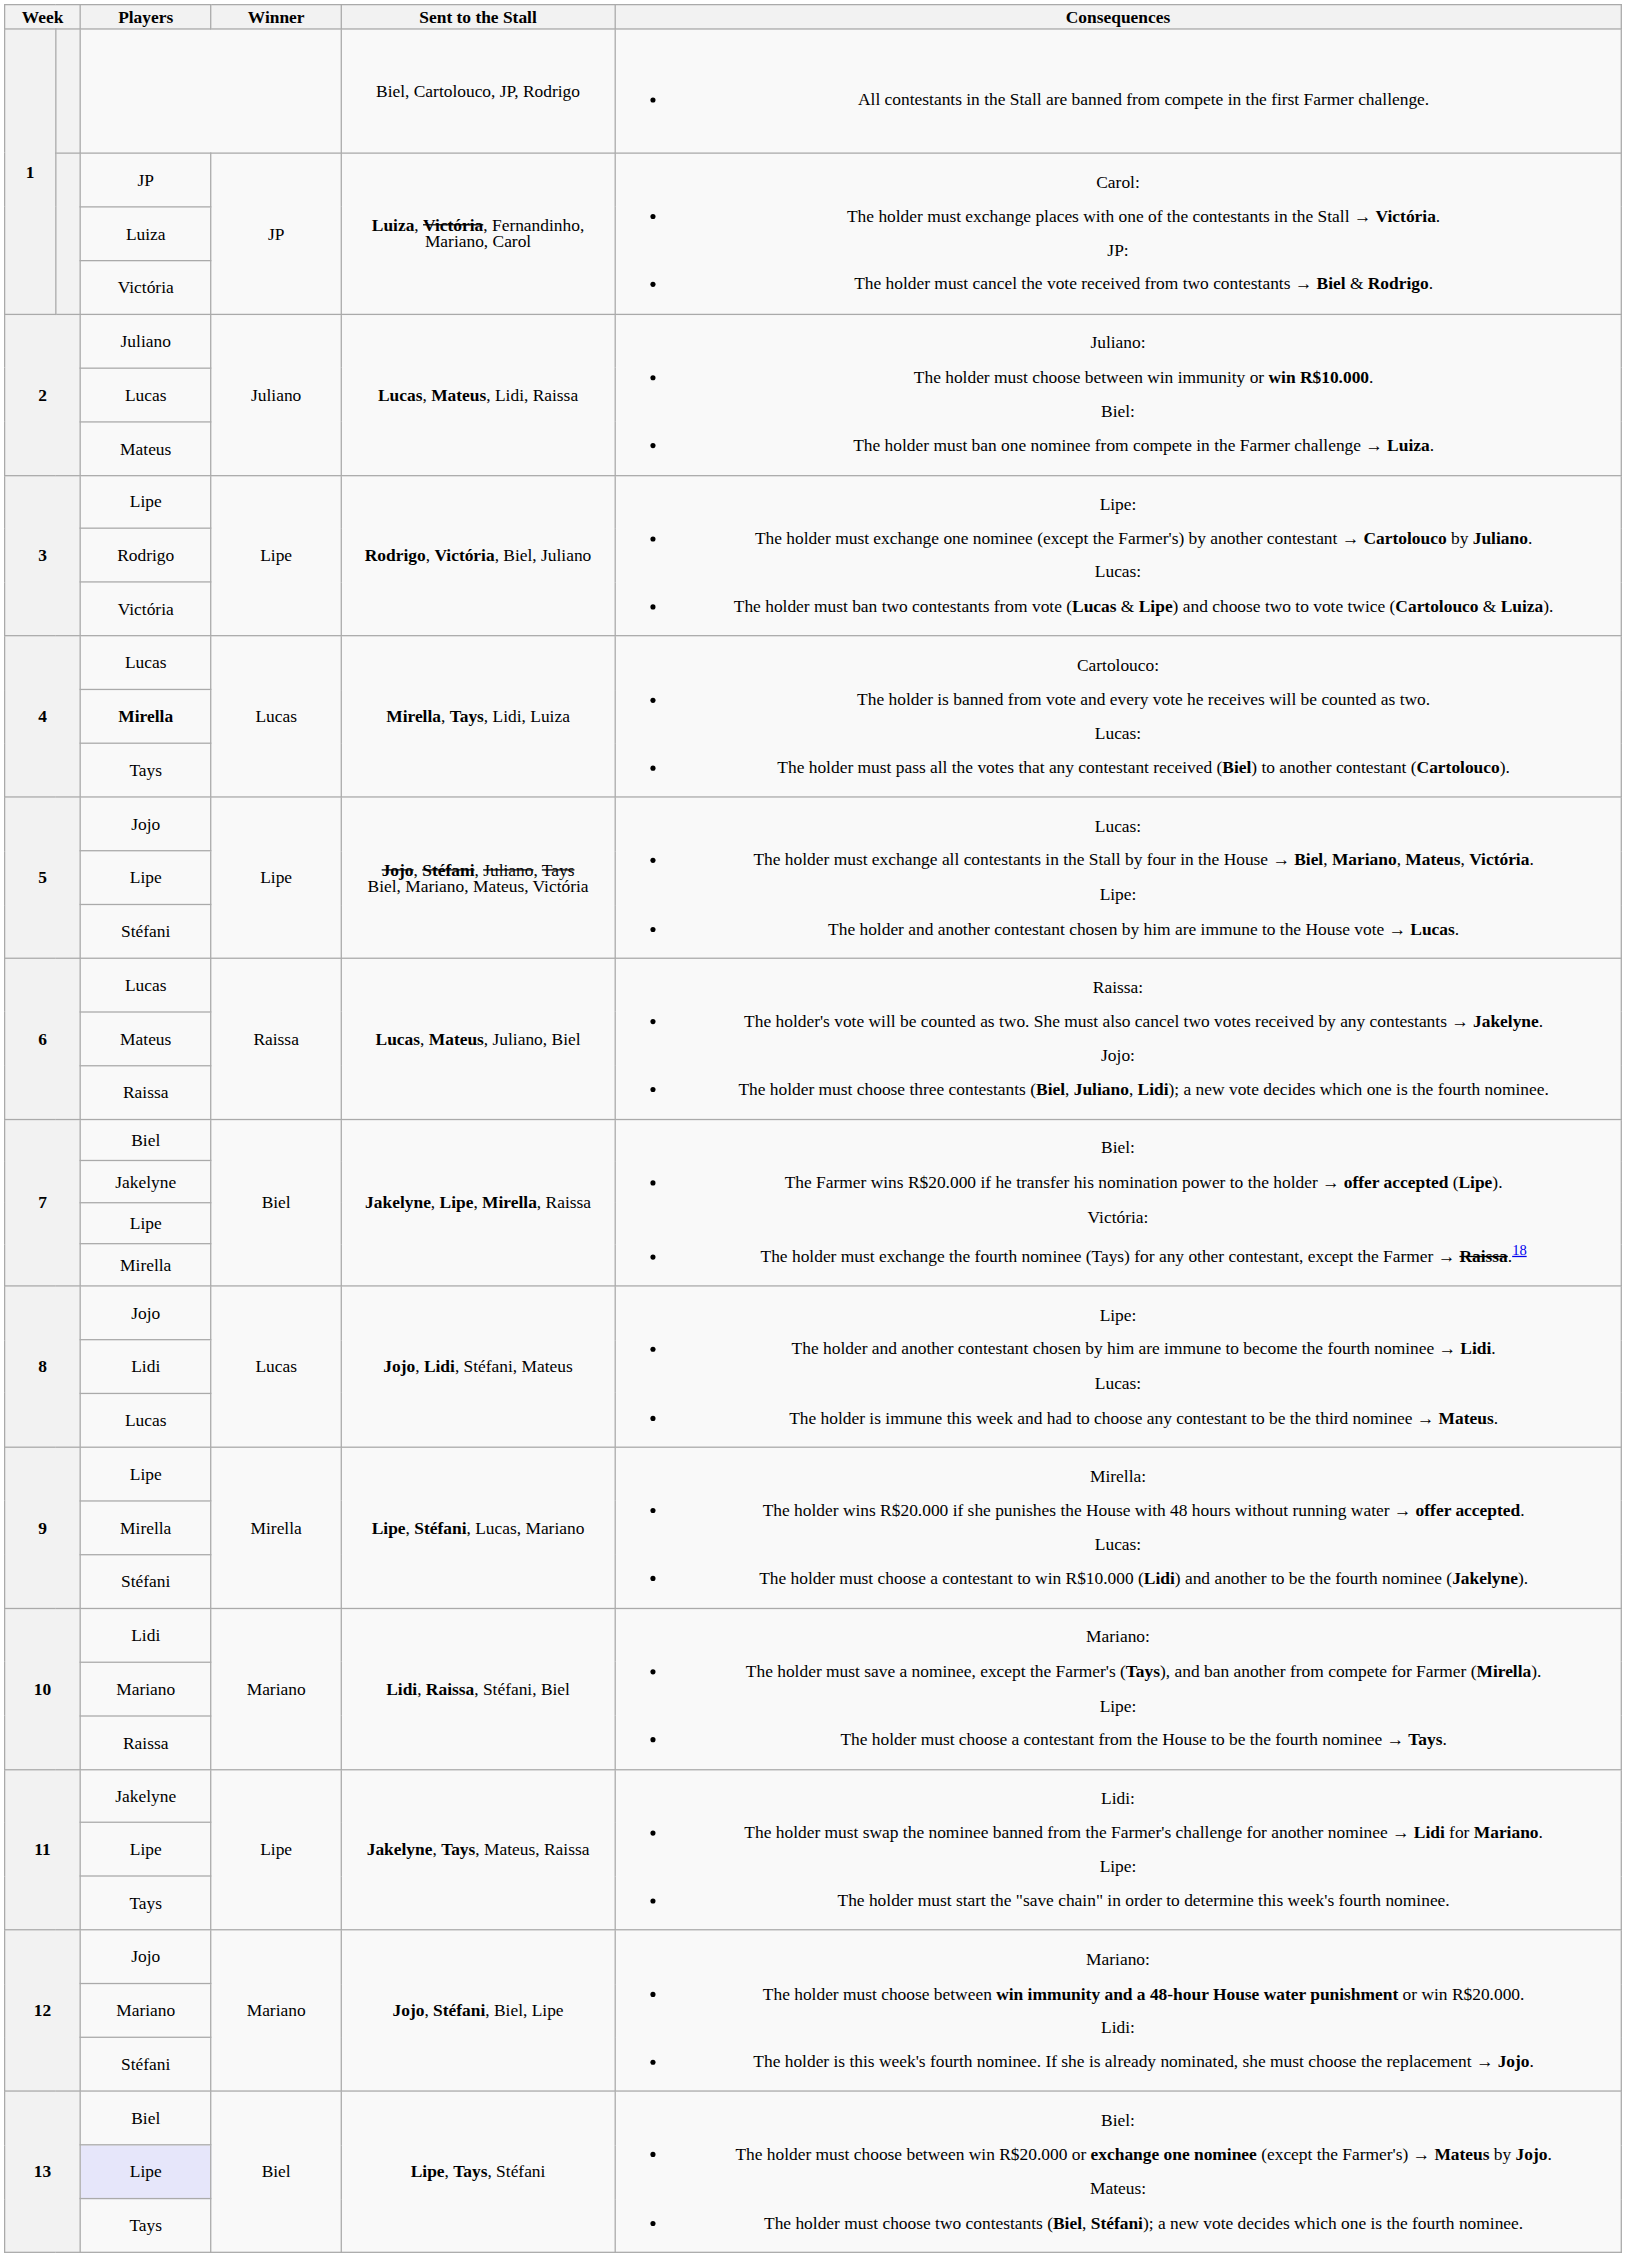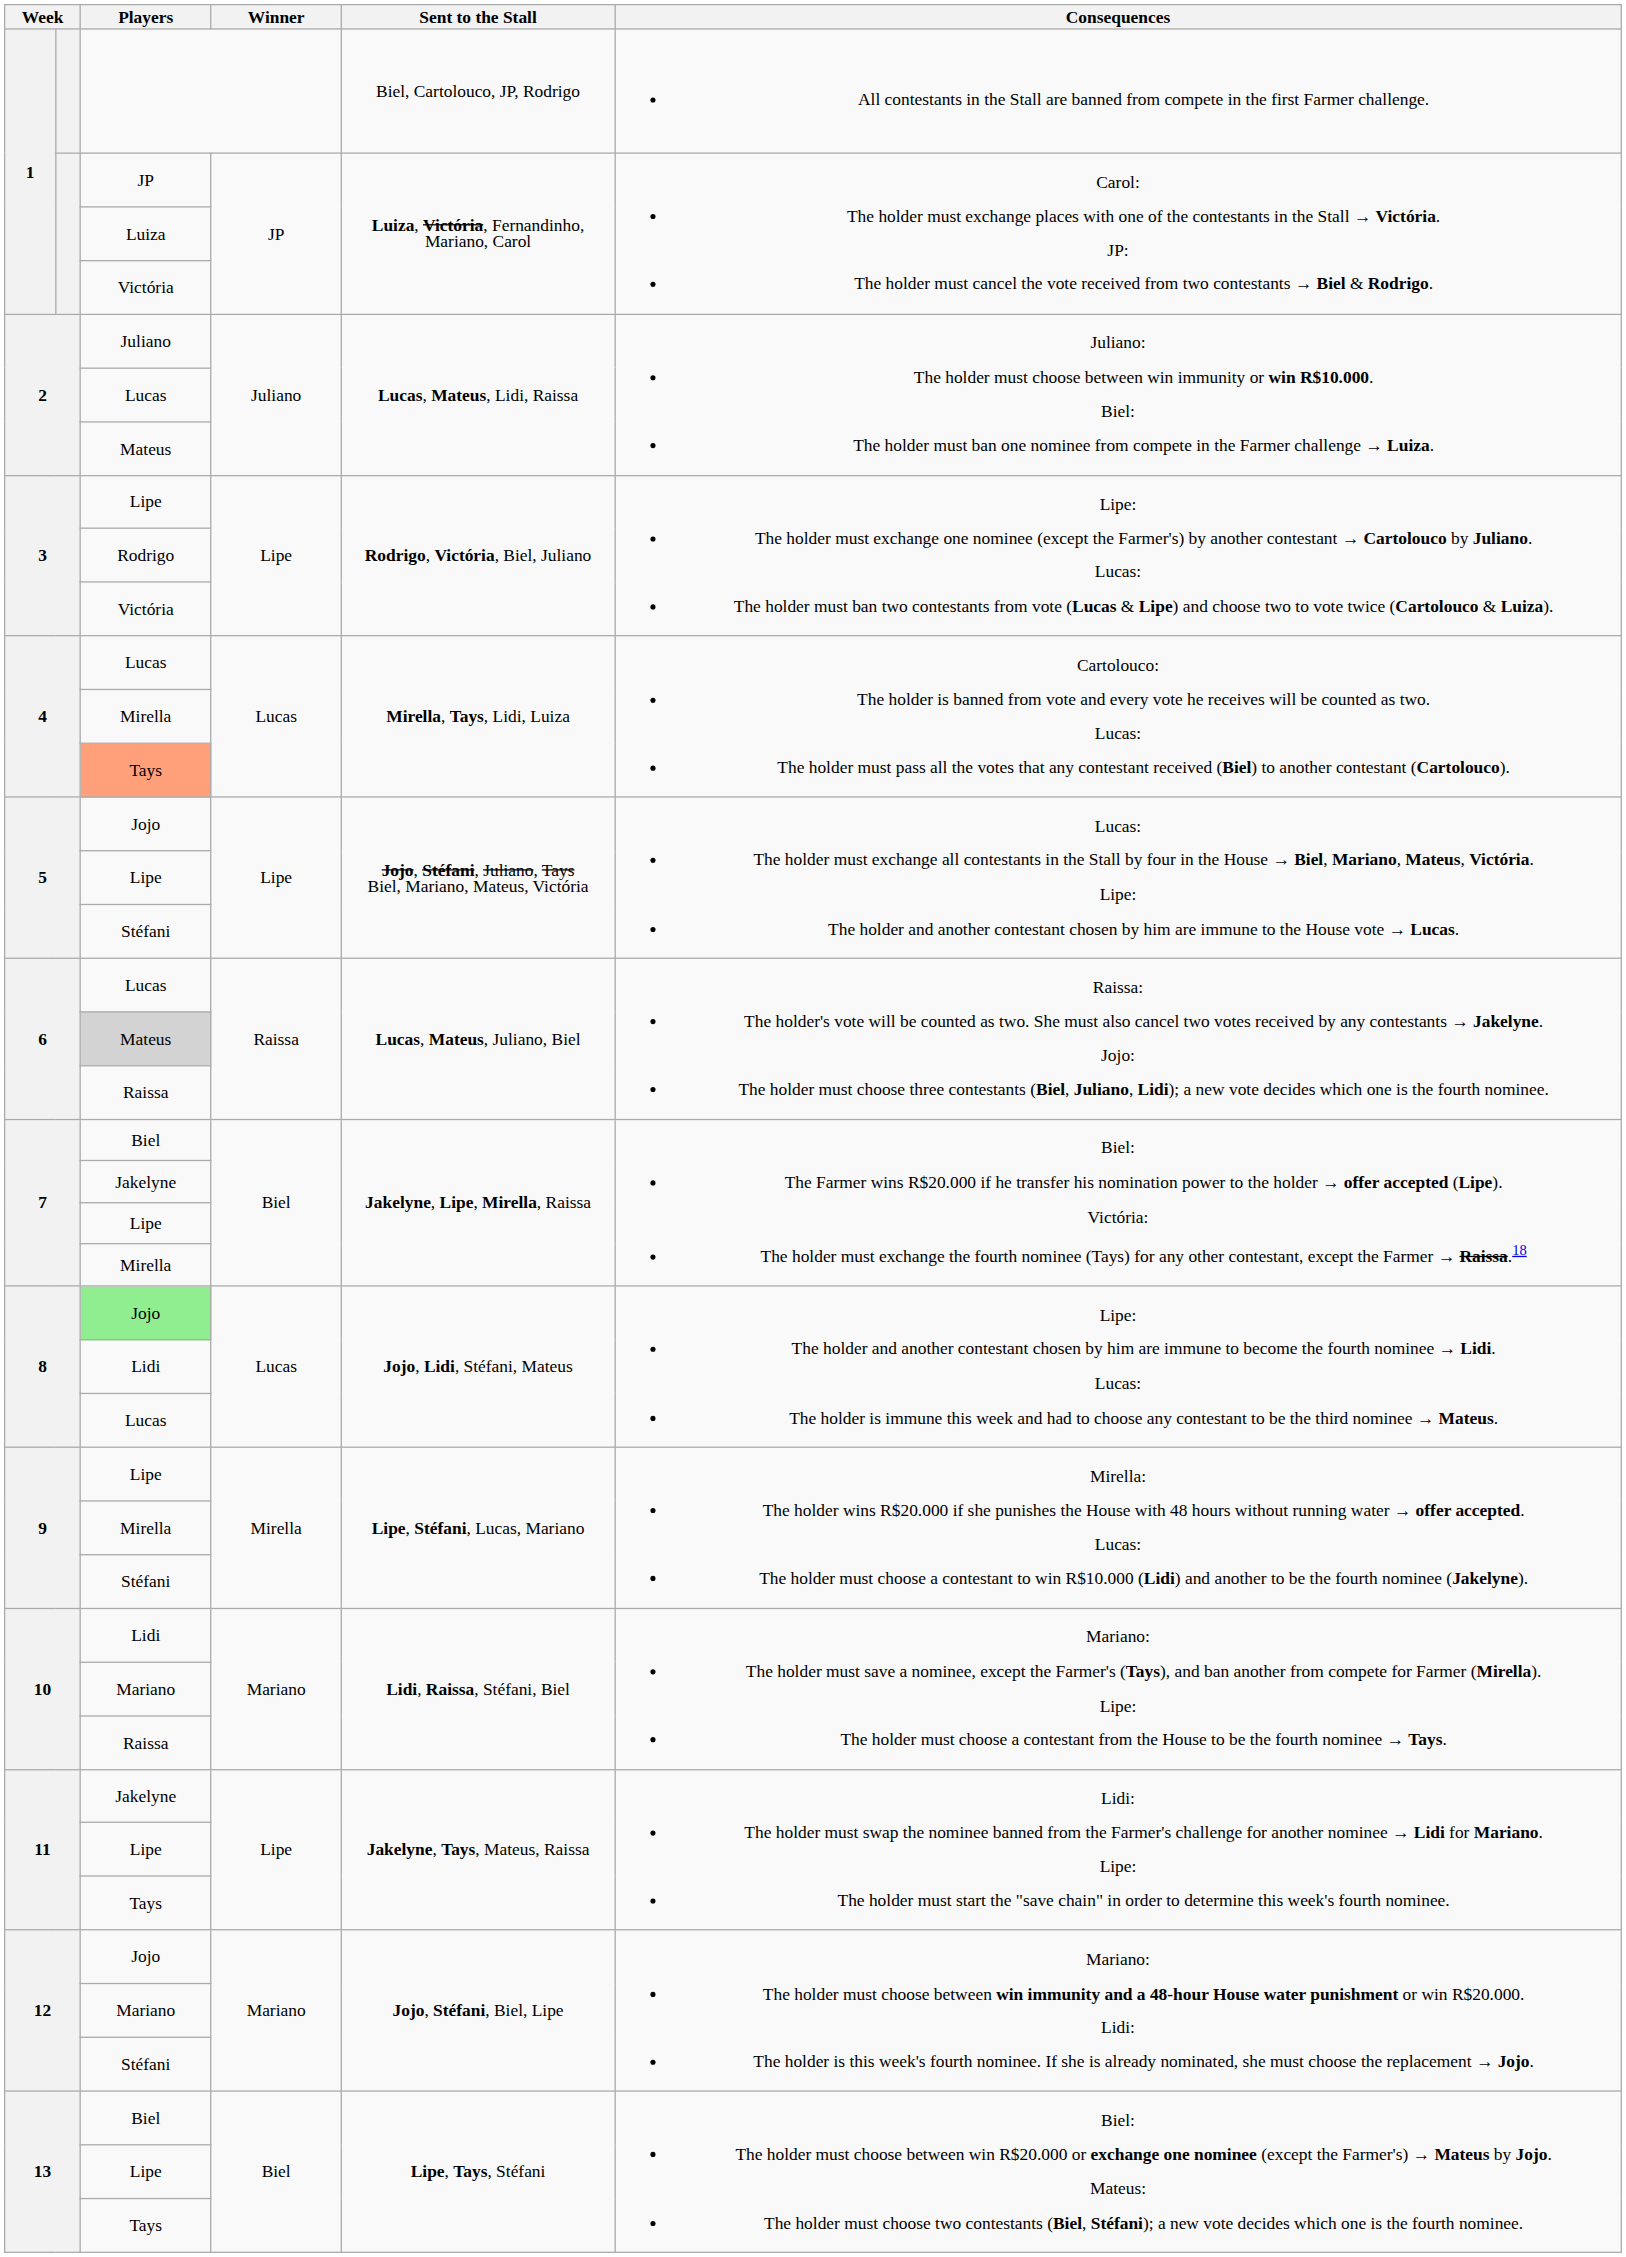(146, 716) bold -> (146, 716) normal
(146, 770) no background -> (146, 770) lightsalmon background
(146, 1038) no background -> (146, 1038) lightgrey background
(146, 1312) no background -> (146, 1312) lightgreen background
(146, 2171) lavender background -> (146, 2171) no background
